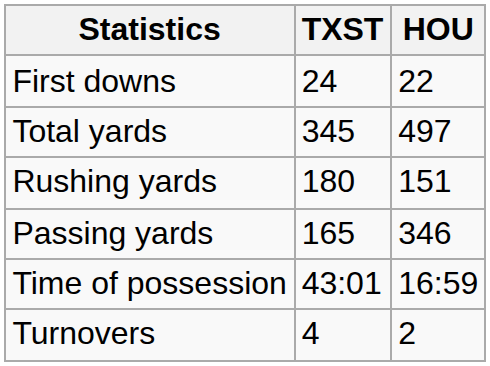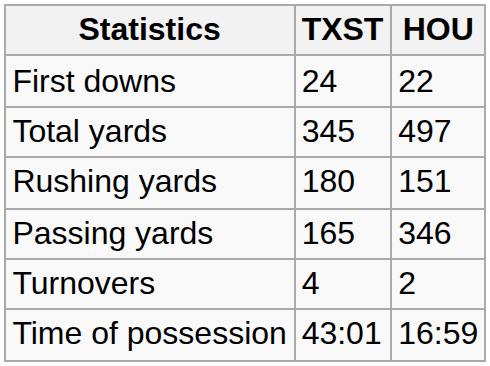rows swapped: (84, 334) <-> (150, 283)
